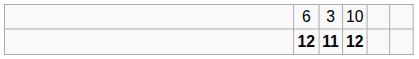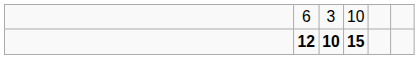(331, 41) 11 -> (331, 41) 10
(355, 41) 12 -> (356, 41) 15
